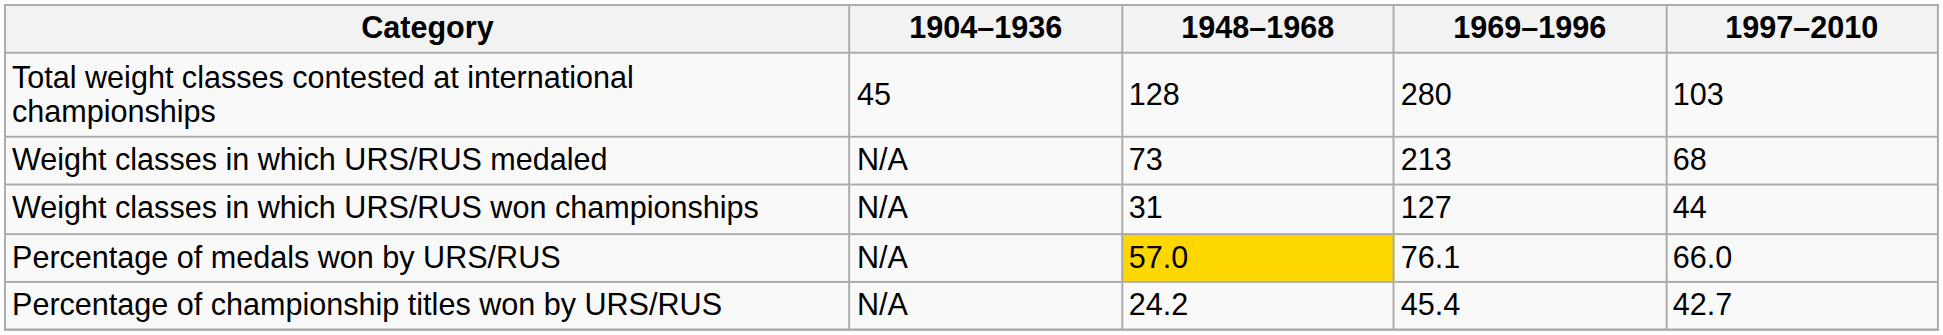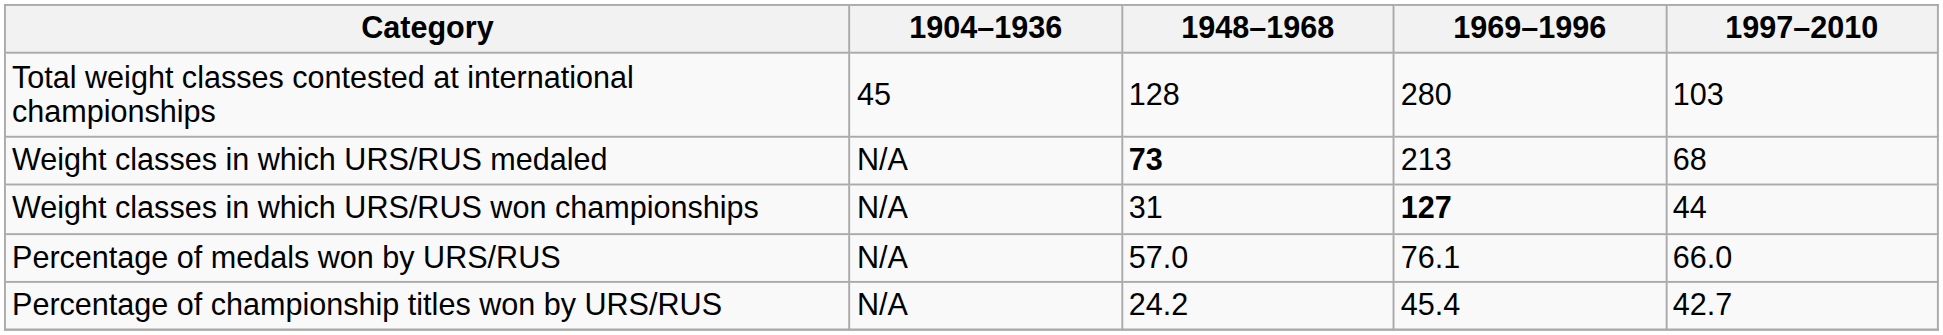(1146, 160) normal -> (1146, 160) bold
(1426, 208) normal -> (1426, 208) bold
(1159, 256) gold background -> (1159, 256) no background
